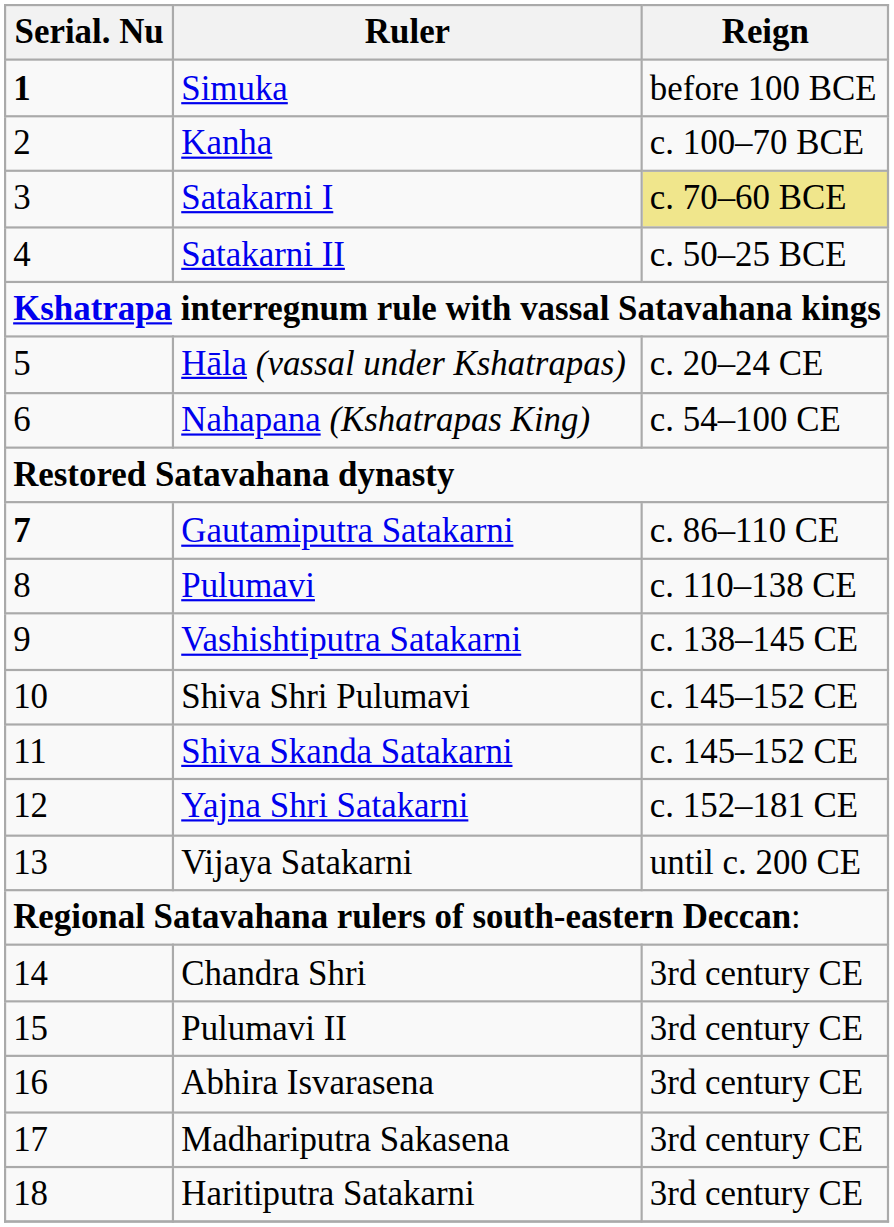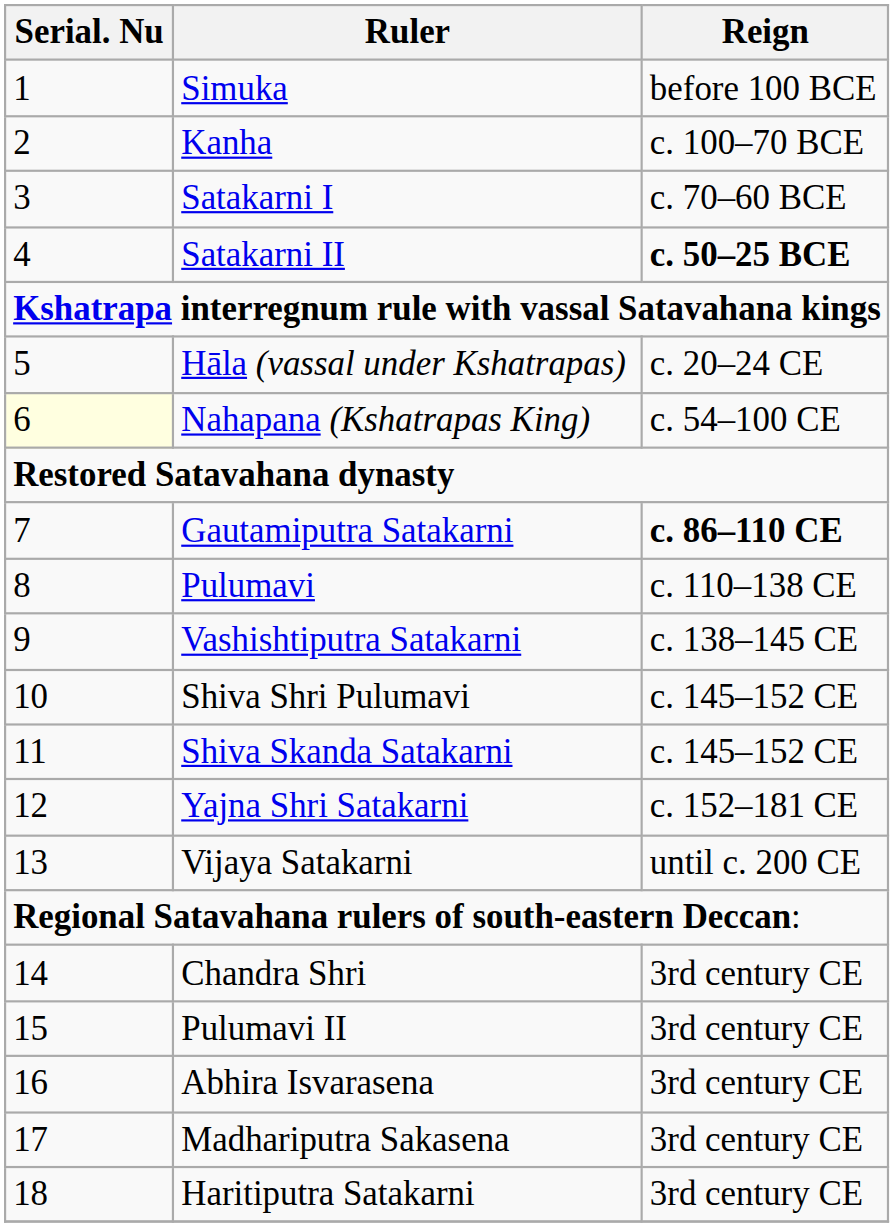(22, 87) bold -> (22, 87) normal
(748, 198) khaki background -> (748, 198) no background
(748, 253) normal -> (750, 253) bold
(22, 419) no background -> (22, 419) lightyellow background
(22, 530) bold -> (22, 530) normal
(745, 530) normal -> (746, 530) bold
